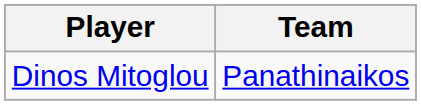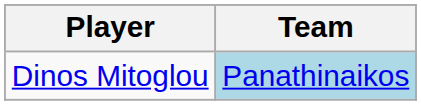(316, 75) no background -> (316, 75) lightblue background
